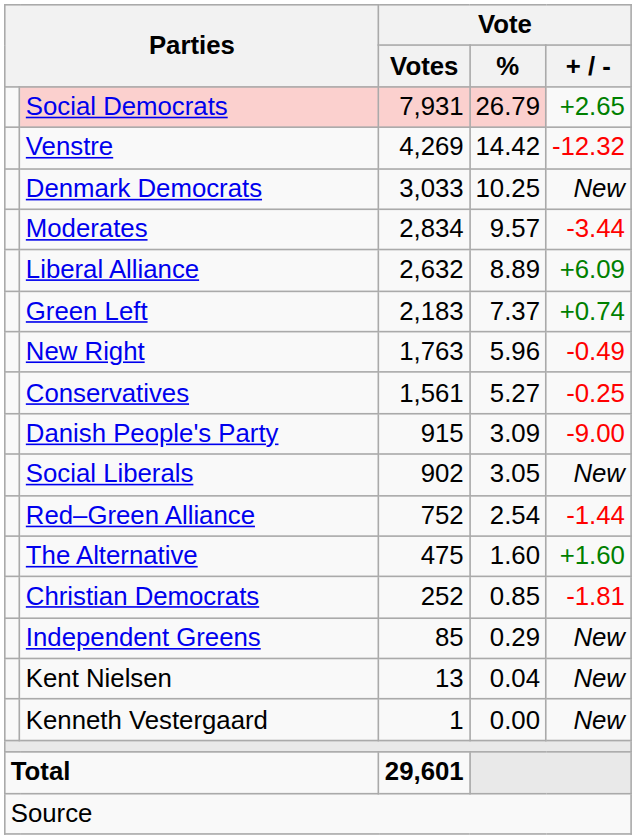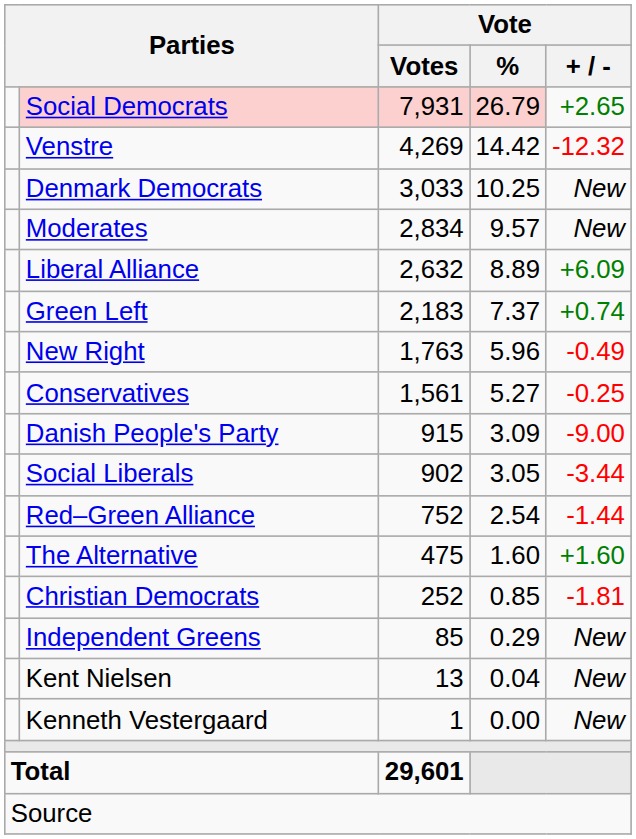(596, 229) -3.44 -> (599, 229) New
(599, 474) New -> (596, 474) -3.44
